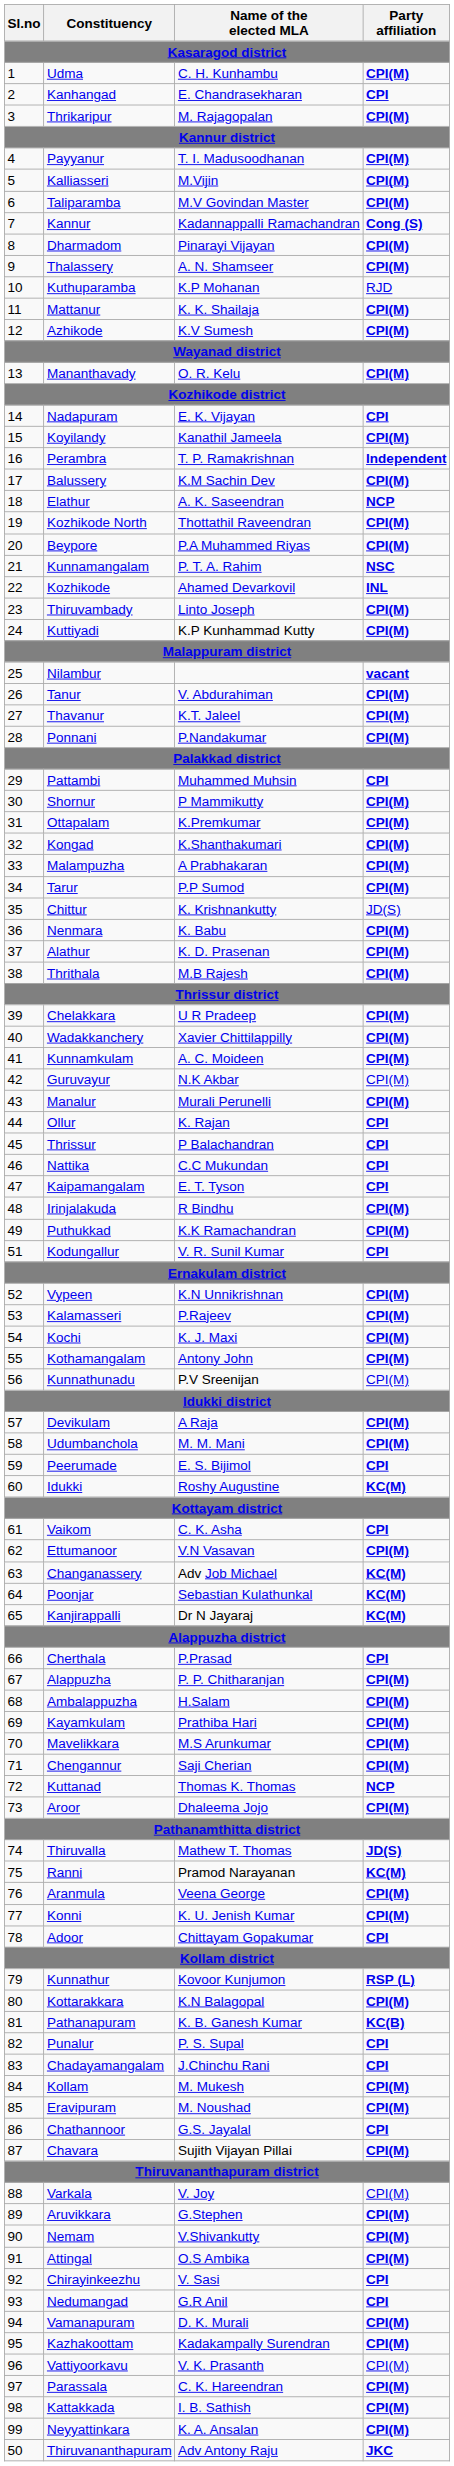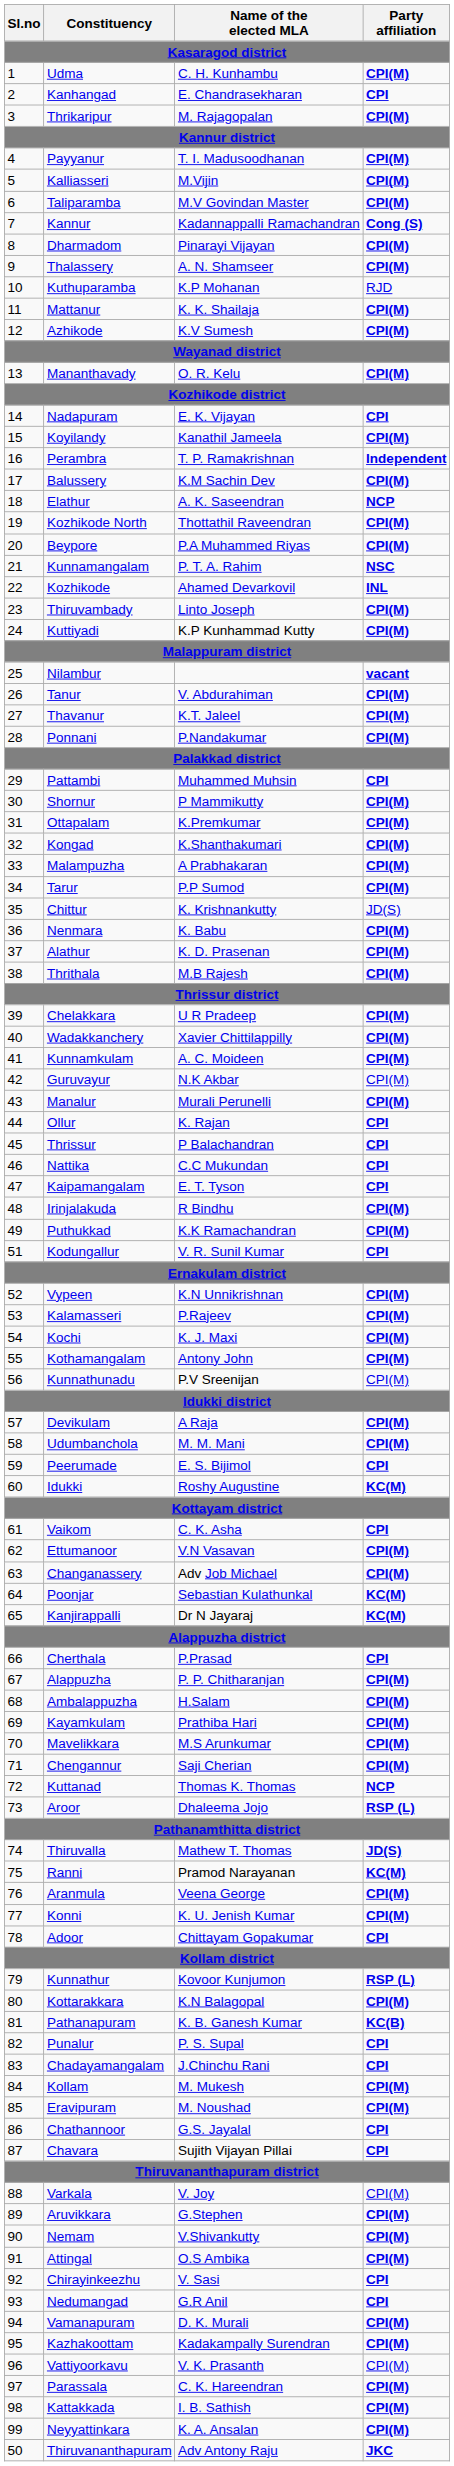(386, 1572) KC(M) -> (387, 1572) CPI(M)
(387, 1808) CPI(M) -> (390, 1808) RSP (L)
(387, 2151) CPI(M) -> (377, 2151) CPI
